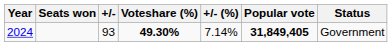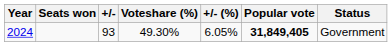(159, 32) bold -> (159, 32) normal
(221, 32) 7.14% -> (221, 32) 6.05%
